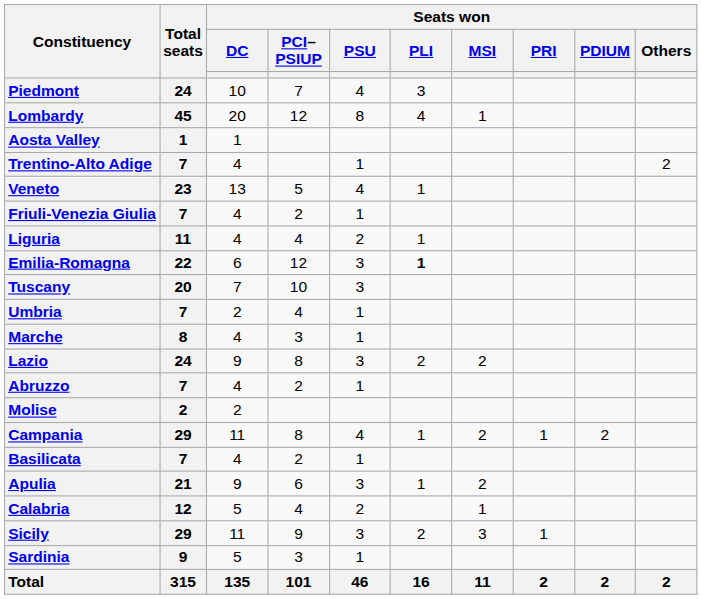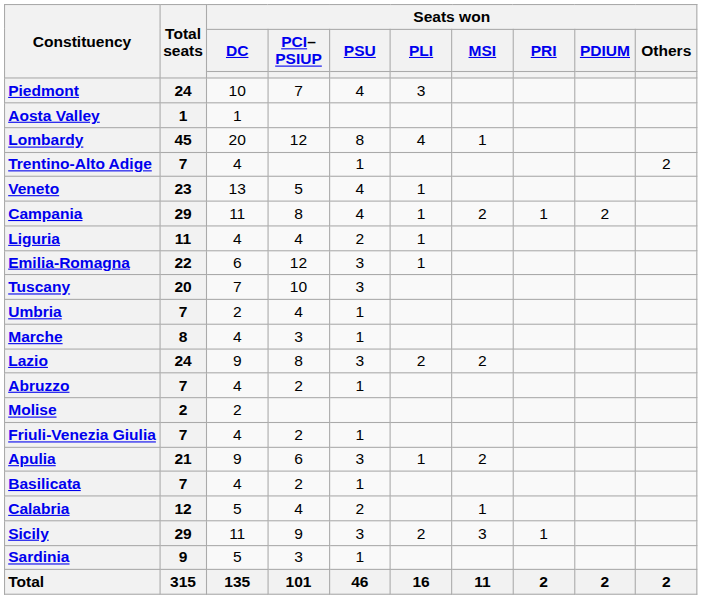rows swapped: (54, 140) <-> (46, 115)
rows swapped: (82, 214) <-> (45, 435)
(421, 263) bold -> (421, 263) normal
rows swapped: (32, 484) <-> (44, 459)
